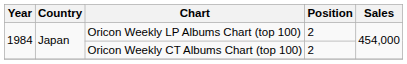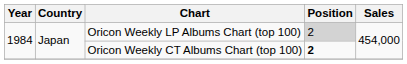(311, 31) no background -> (311, 31) lightgrey background
(311, 50) normal -> (311, 50) bold
